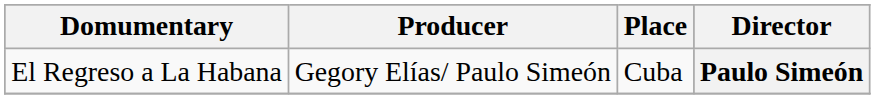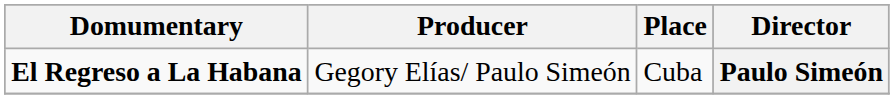(147, 70) normal -> (156, 70) bold
